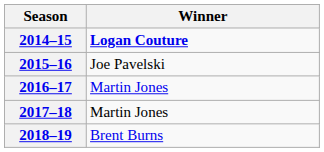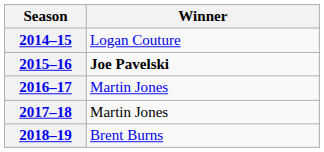(139, 40) bold -> (135, 40) normal
(127, 64) normal -> (130, 64) bold
